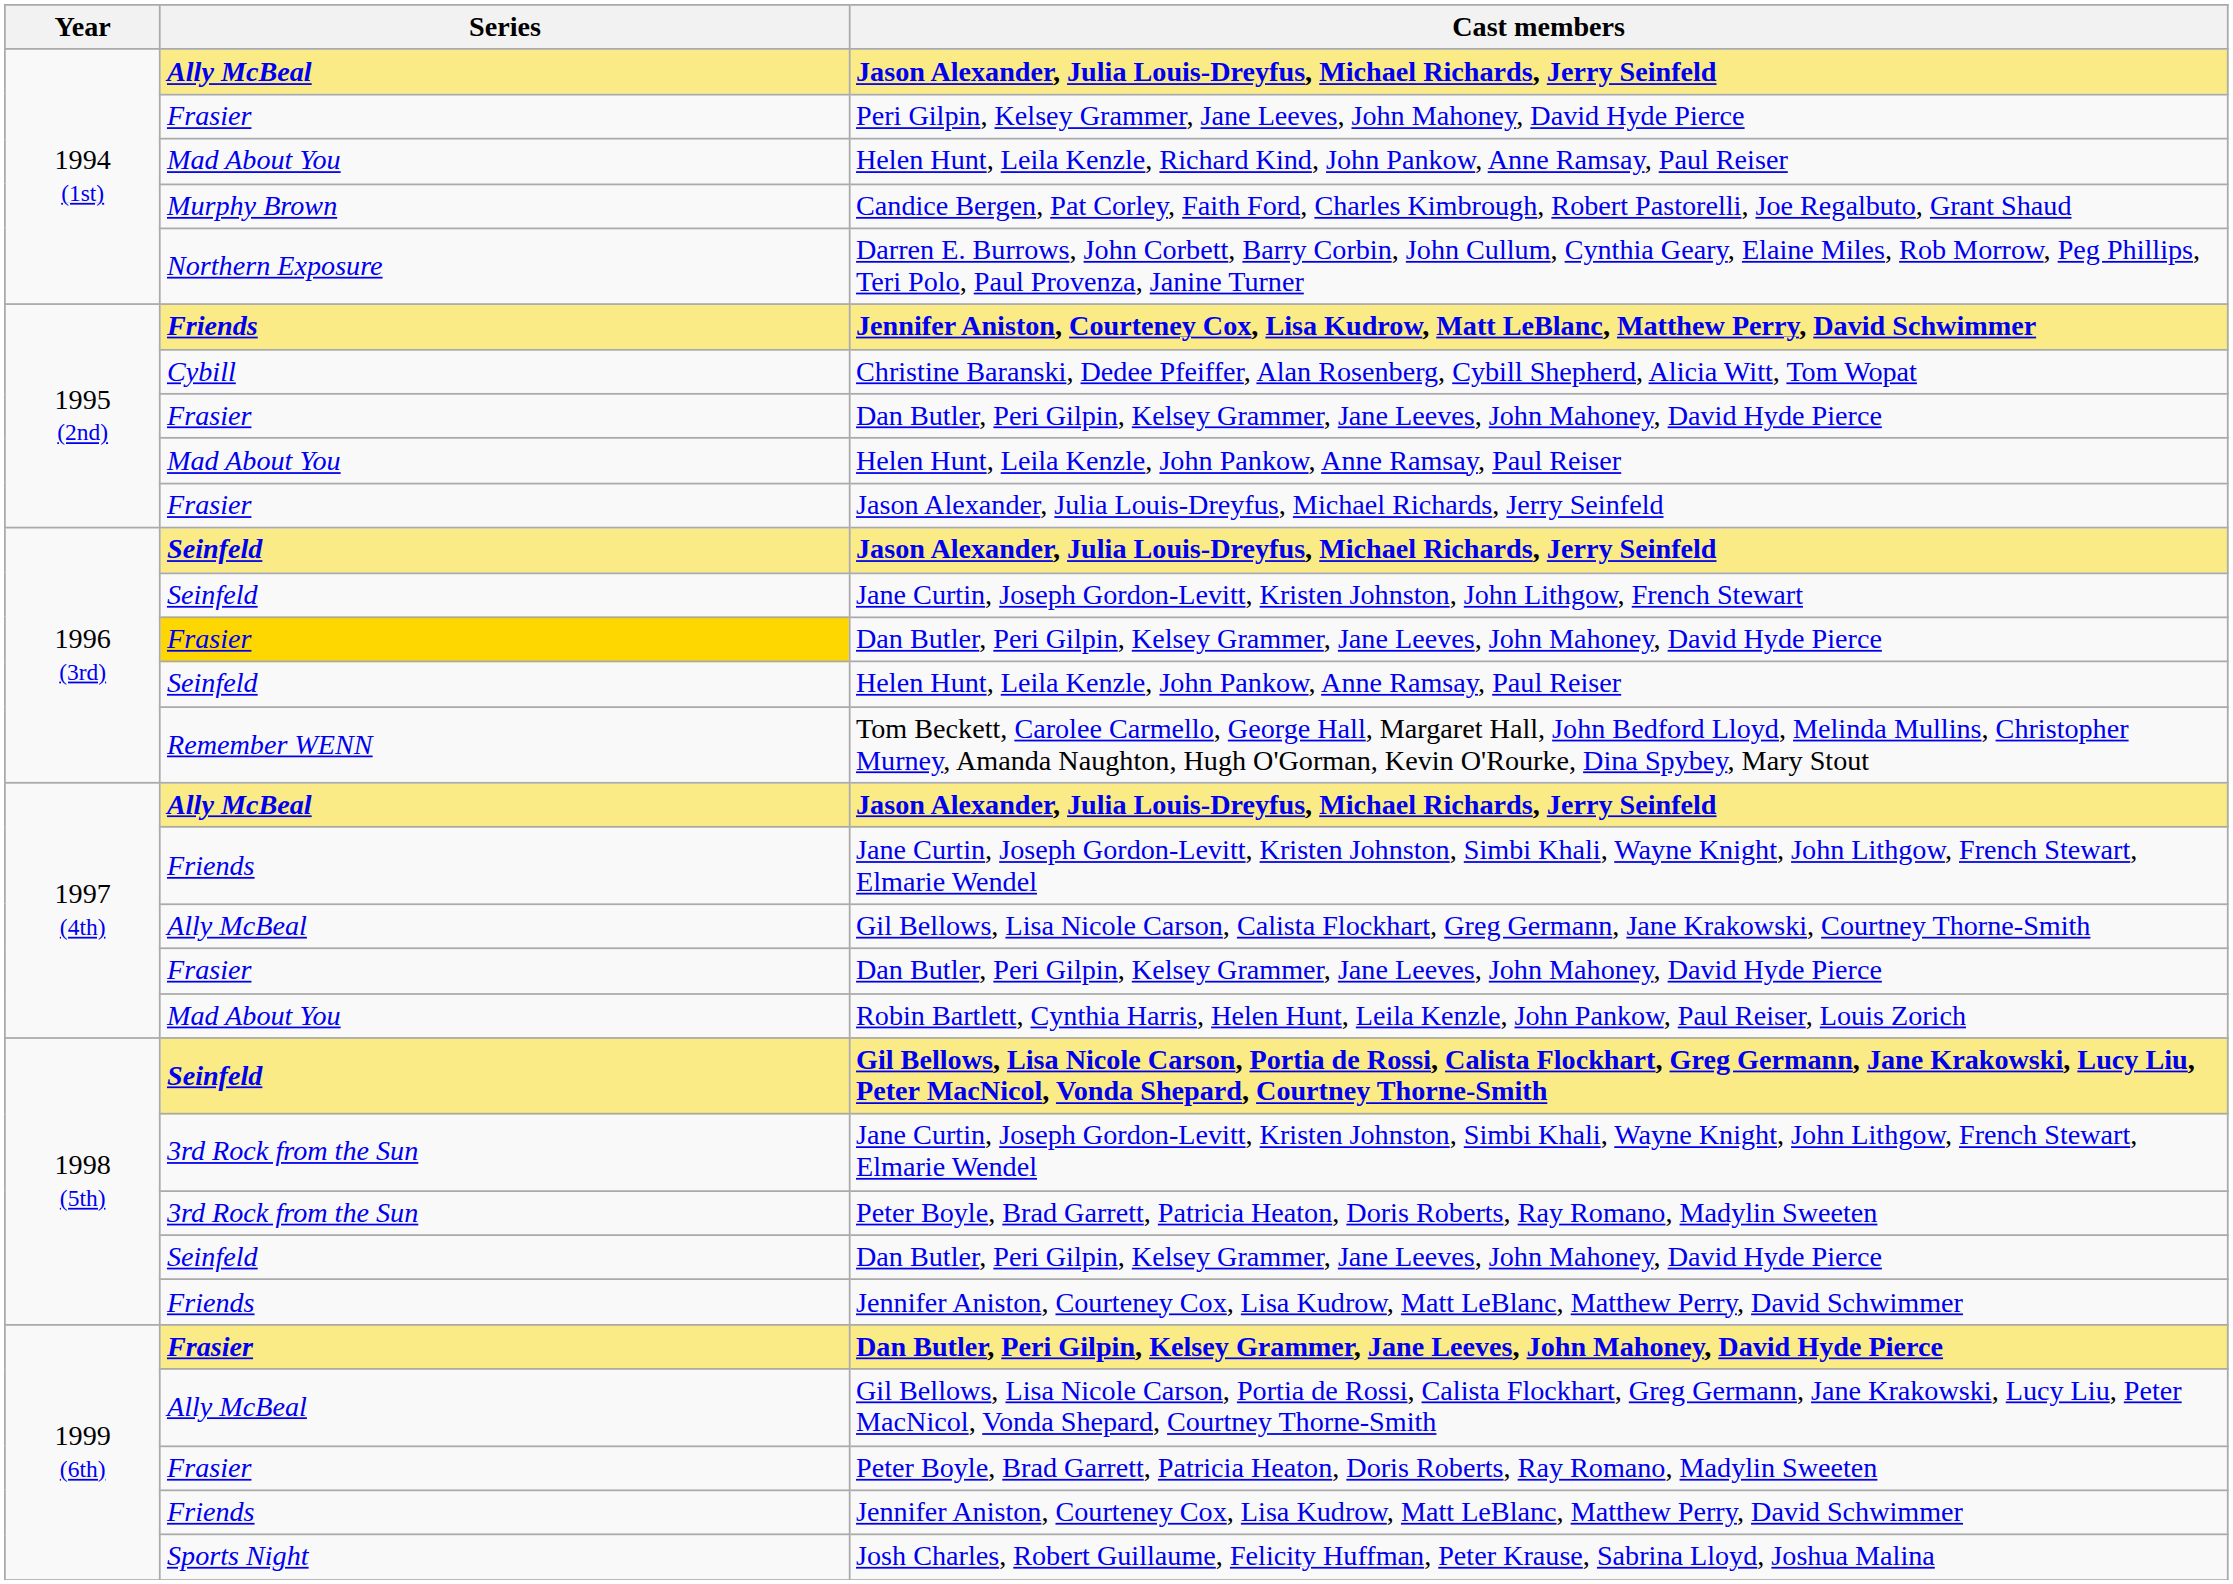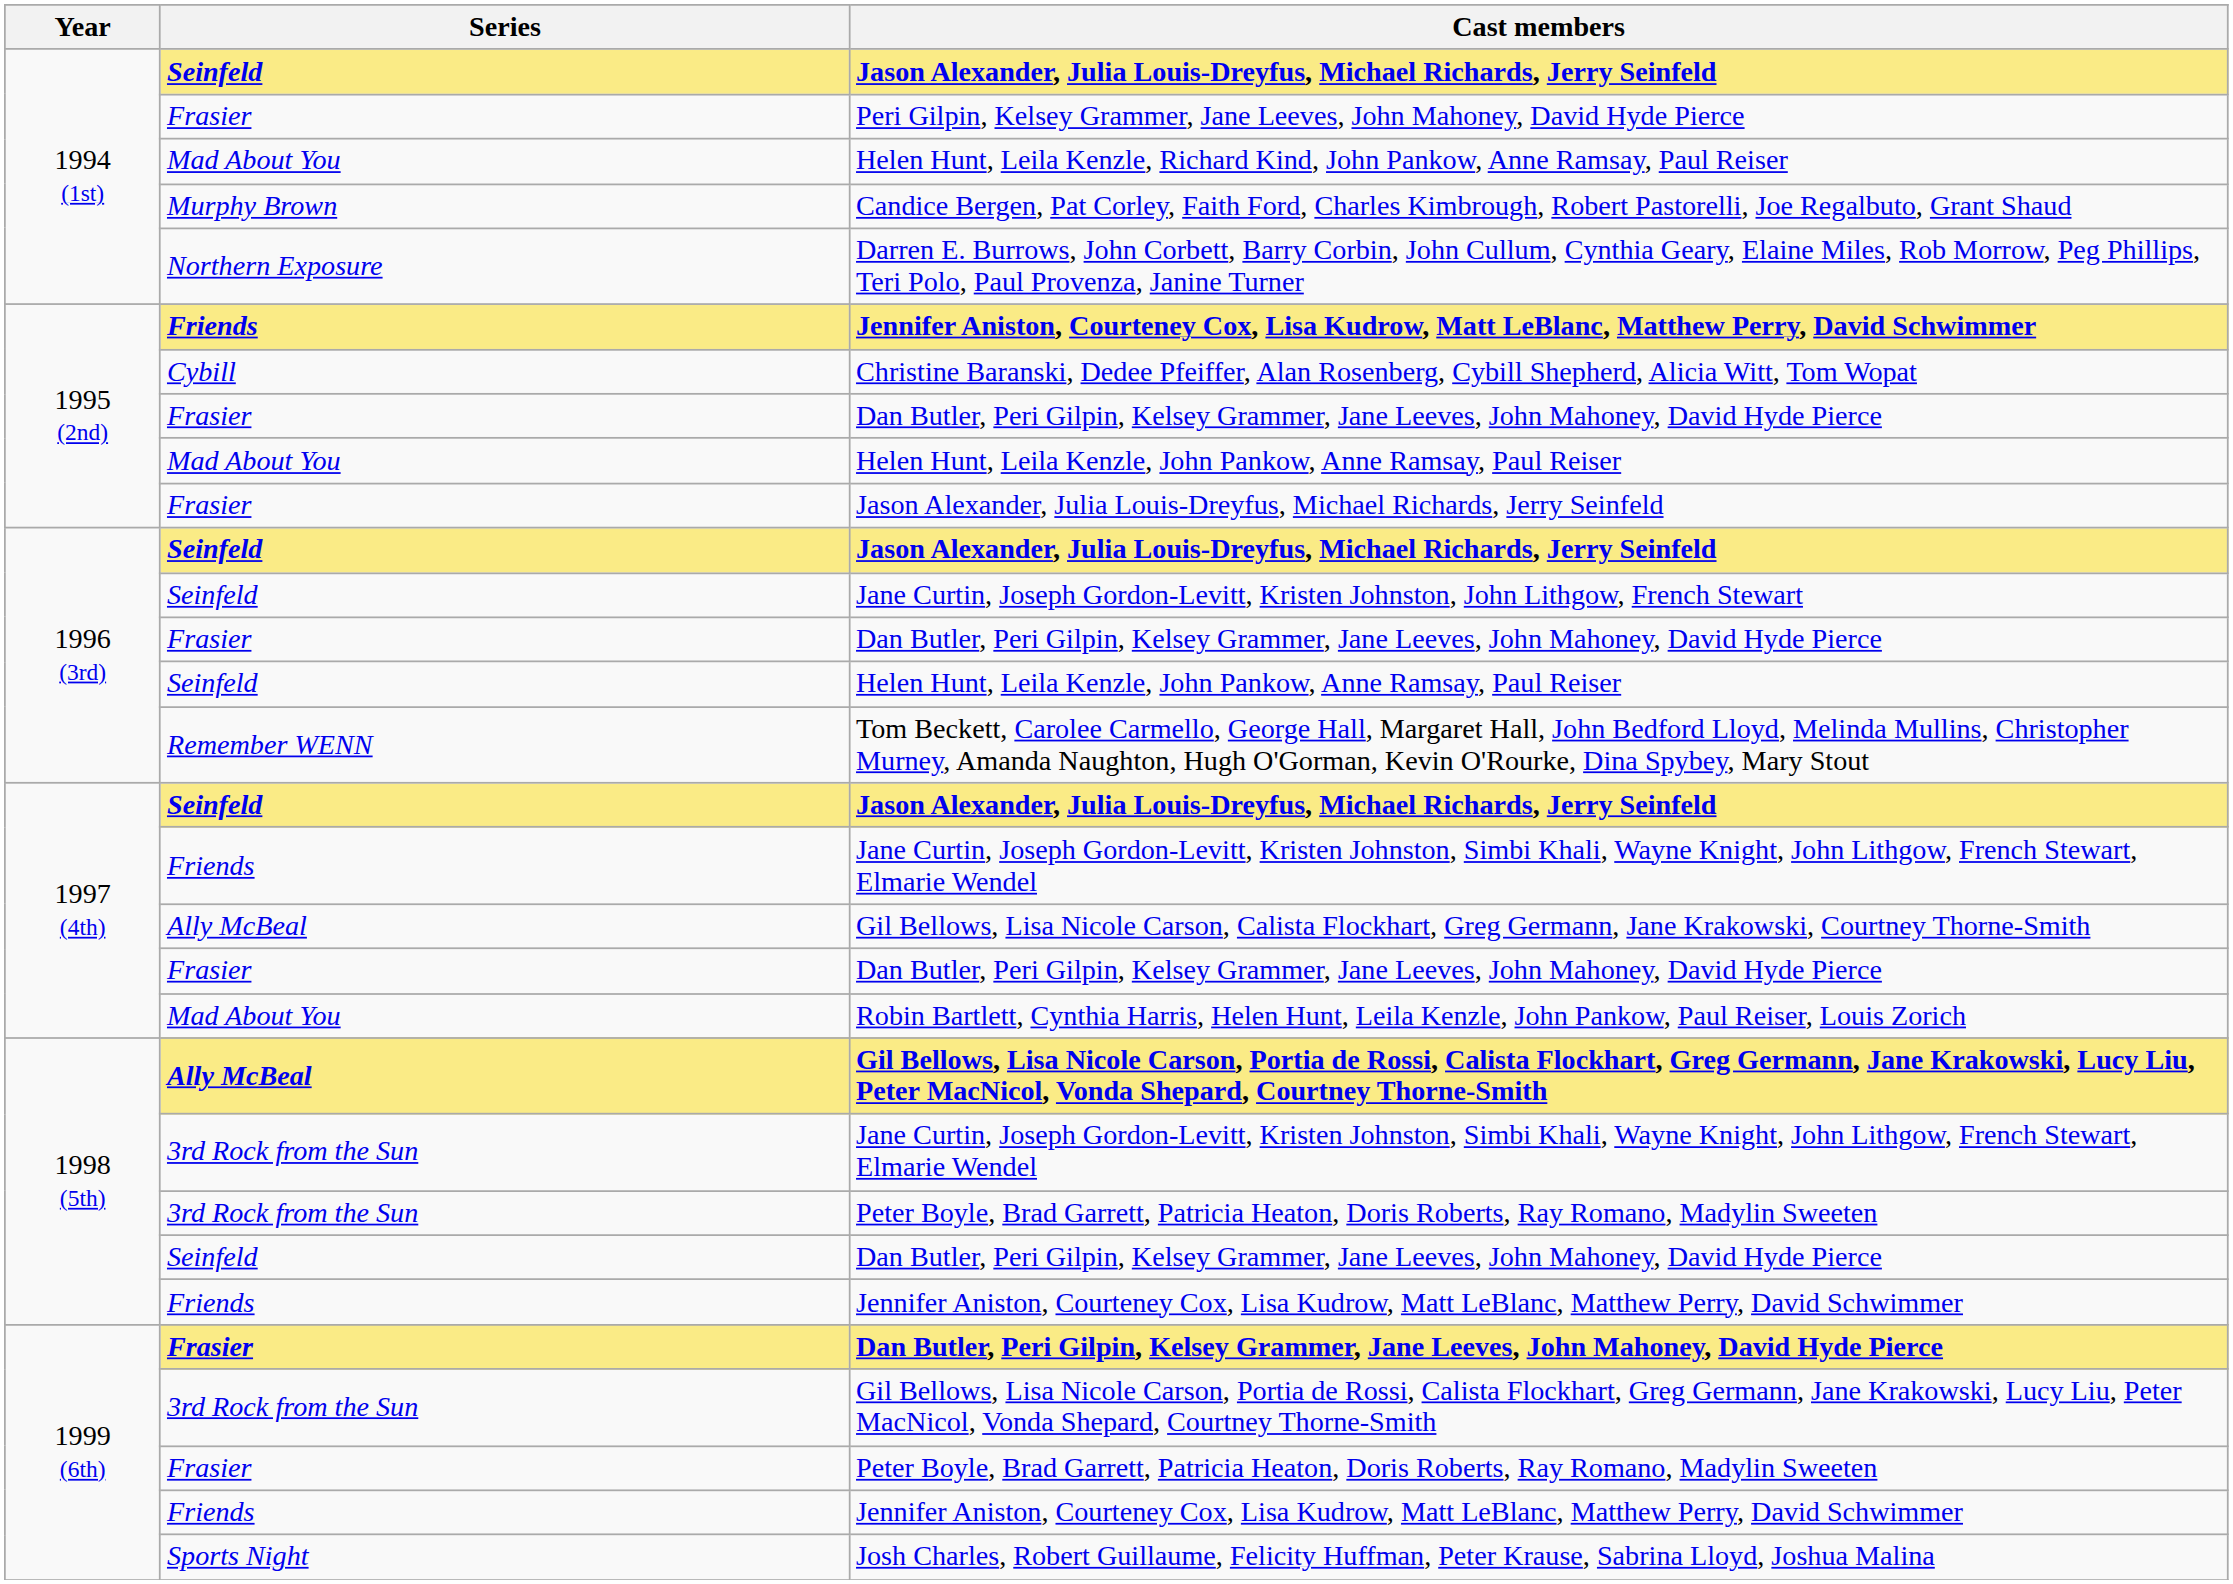(239, 71) Ally McBeal -> (215, 71) Seinfeld
(209, 639) gold background -> (209, 639) no background
(239, 804) Ally McBeal -> (215, 804) Seinfeld
(215, 1075) Seinfeld -> (239, 1075) Ally McBeal
(237, 1406) Ally McBeal -> (293, 1406) 3rd Rock from the Sun
